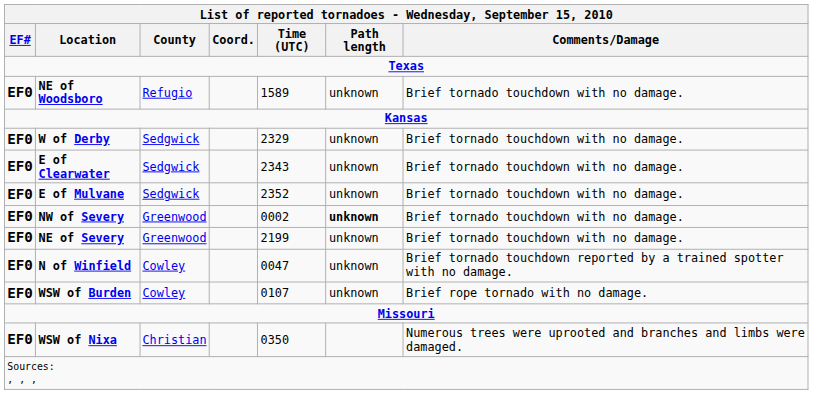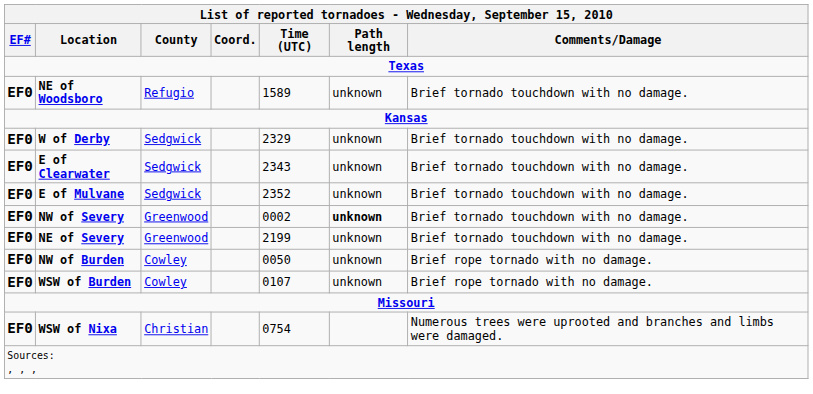- row: (85, 266)
+ row: (81, 260)
(275, 340) 0350 -> (277, 329) 0754
